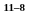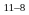(14, 8) bold -> (14, 8) normal
